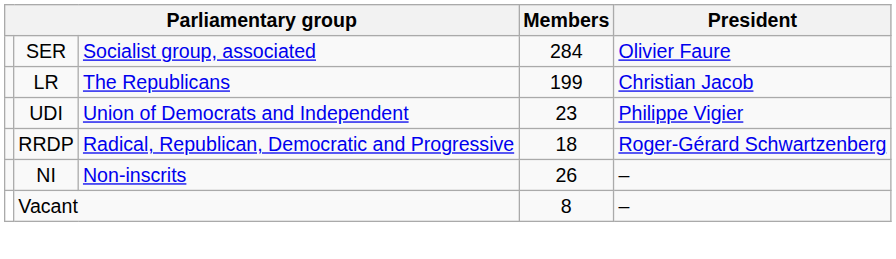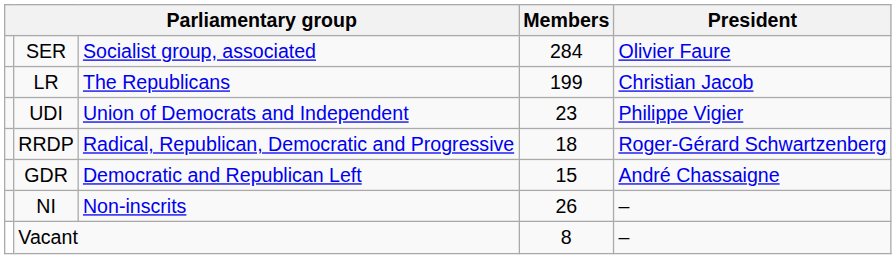+ row: (46, 176)
